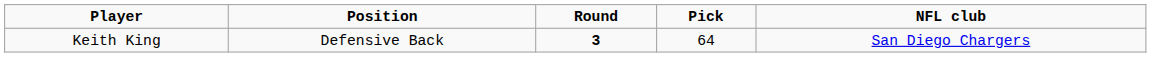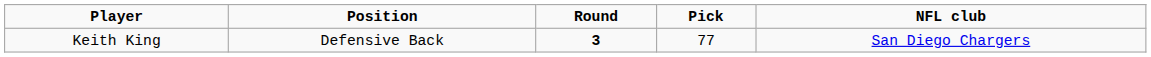(706, 40) 64 -> (706, 40) 77
